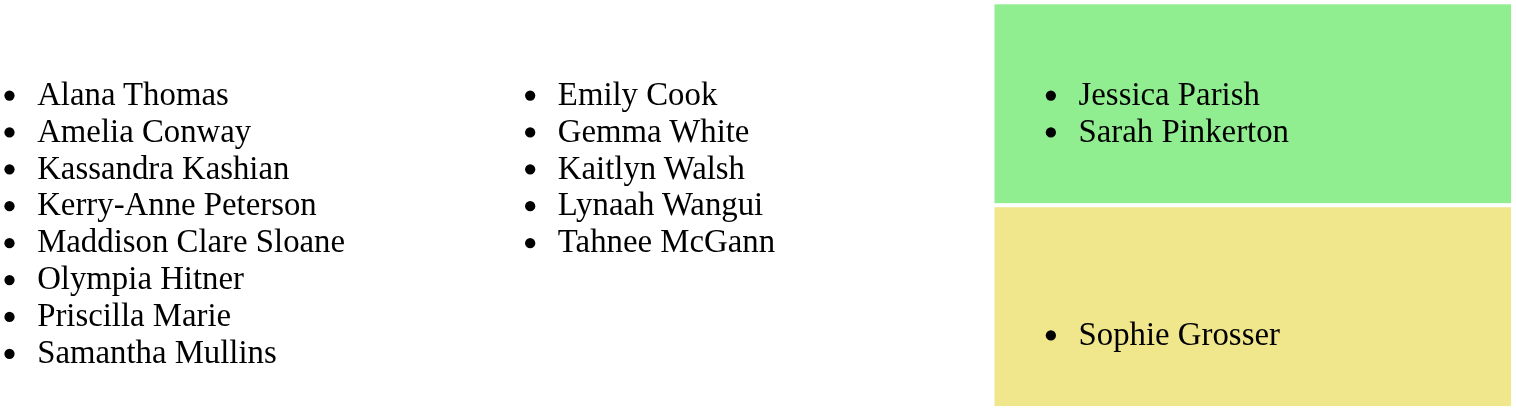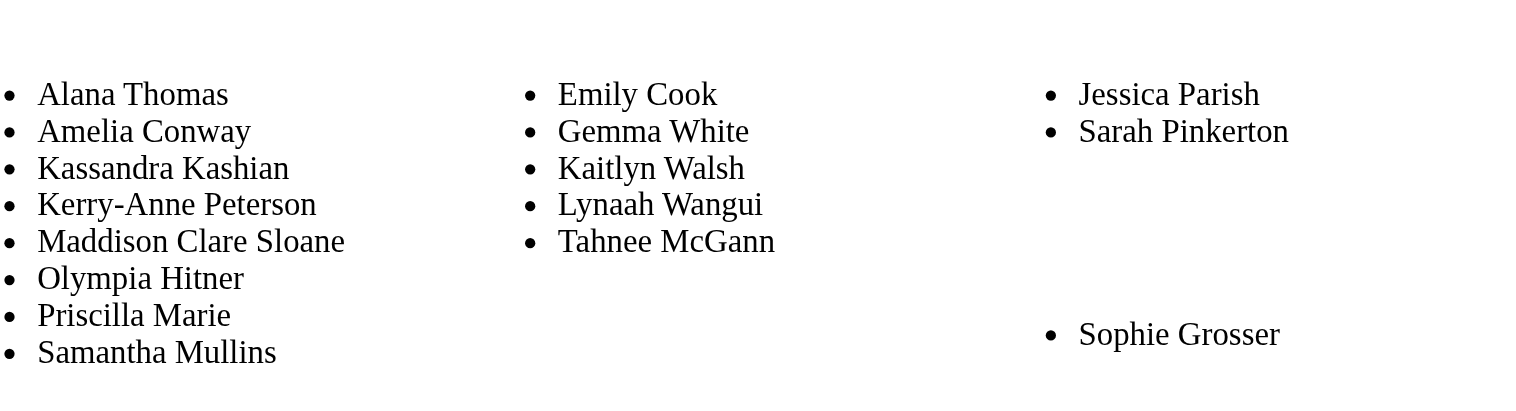(1253, 113) lightgreen background -> (1253, 113) no background
(1253, 334) khaki background -> (1253, 334) no background
